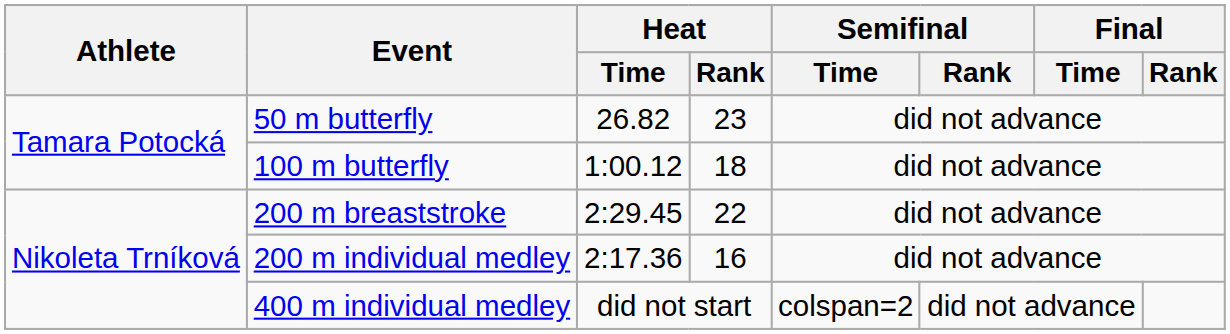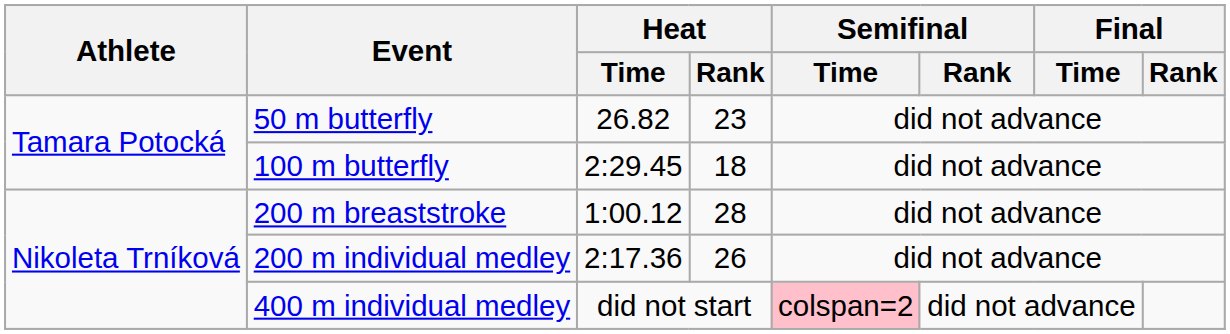(633, 166) 1:00.12 -> (633, 166) 2:29.45
(633, 213) 2:29.45 -> (633, 213) 1:00.12
(730, 213) 22 -> (730, 213) 28
(730, 259) 16 -> (730, 259) 26
(846, 306) no background -> (846, 306) pink background
